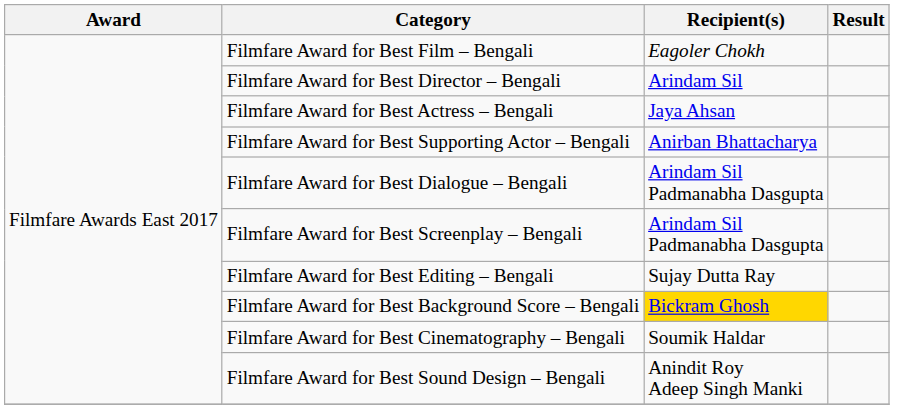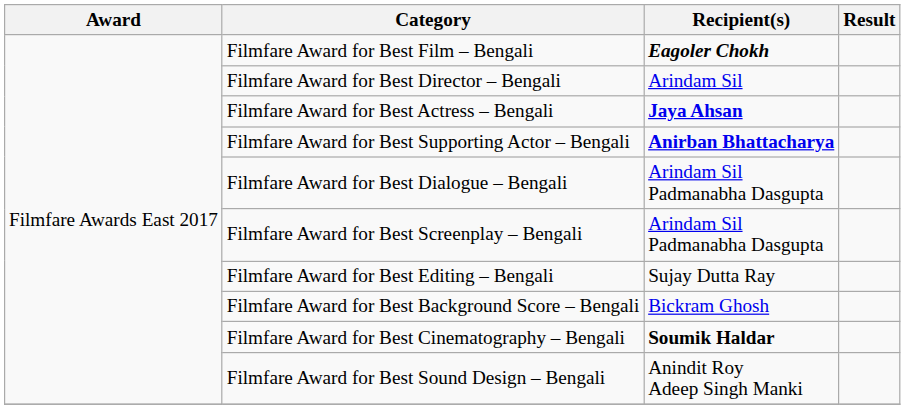(707, 50) normal -> (709, 50) bold
(692, 111) normal -> (695, 111) bold
(733, 141) normal -> (741, 141) bold
(709, 306) gold background -> (709, 306) no background
(707, 336) normal -> (711, 336) bold
